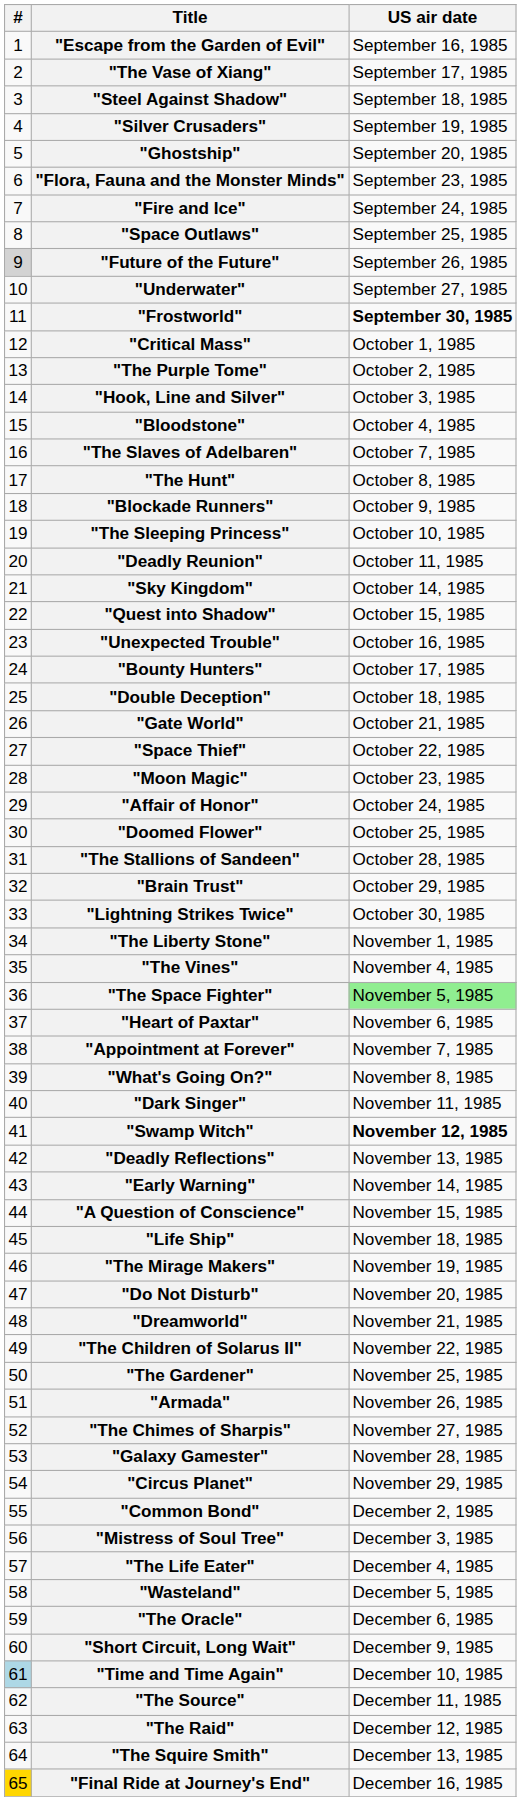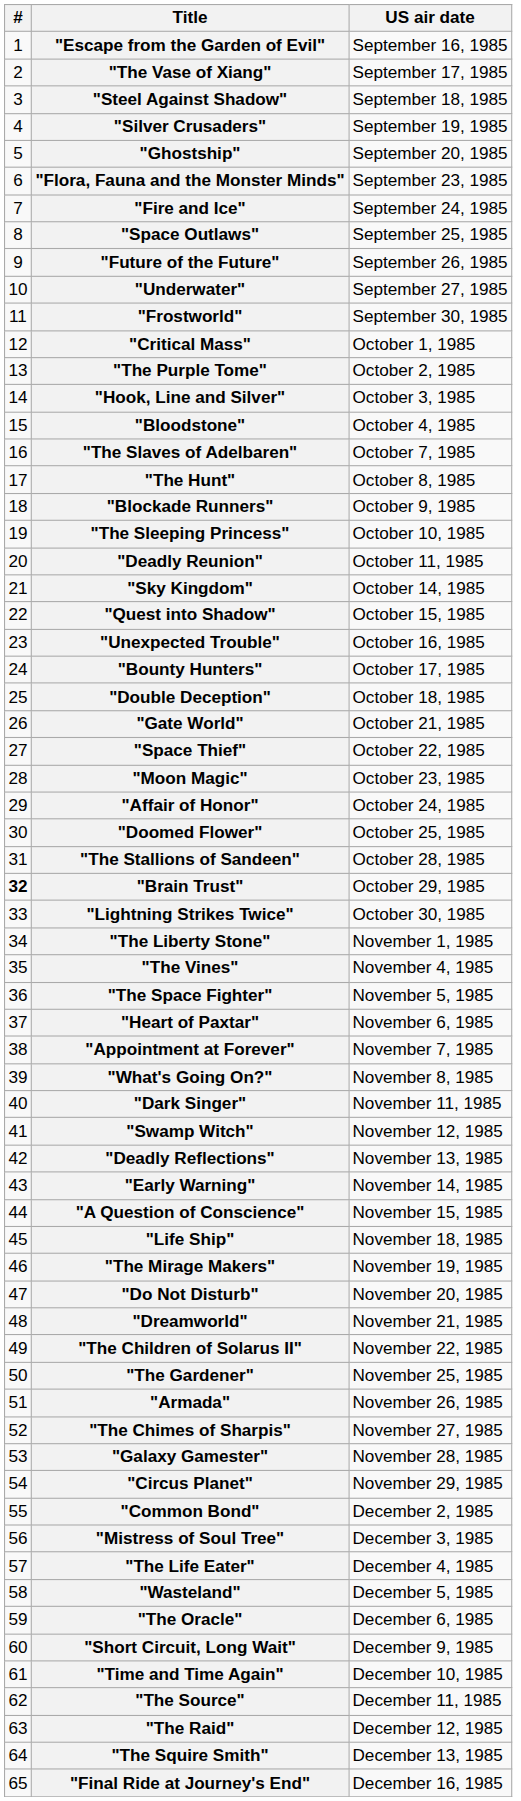(18, 262) lightgrey background -> (18, 262) no background
(432, 316) bold -> (430, 316) normal
(18, 886) normal -> (18, 886) bold
(423, 995) lightgreen background -> (423, 995) no background
(430, 1131) bold -> (428, 1131) normal
(18, 1674) lightblue background -> (18, 1674) no background
(18, 1782) gold background -> (18, 1782) no background
